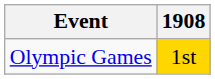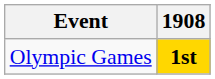(183, 56) normal -> (183, 56) bold
